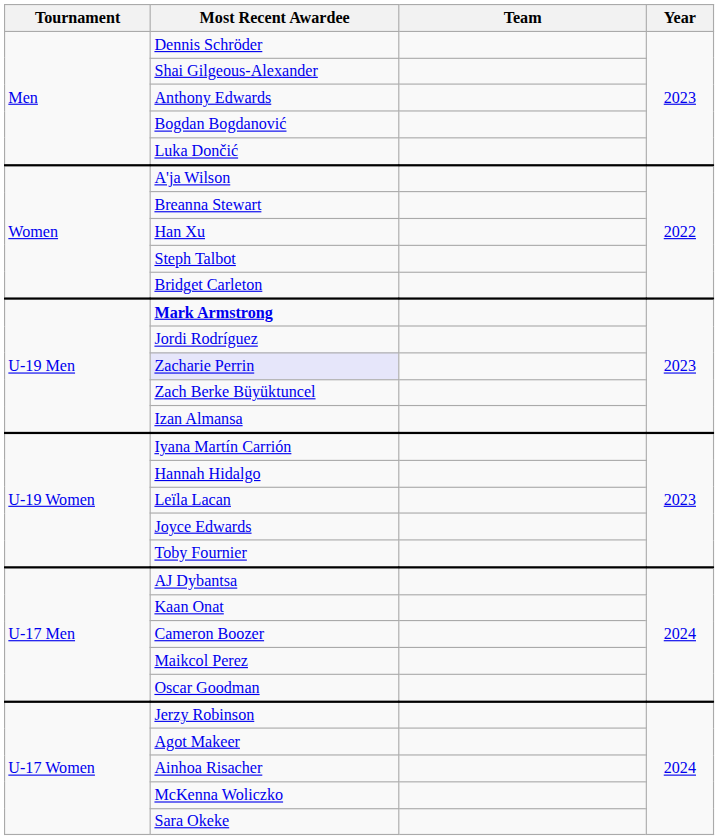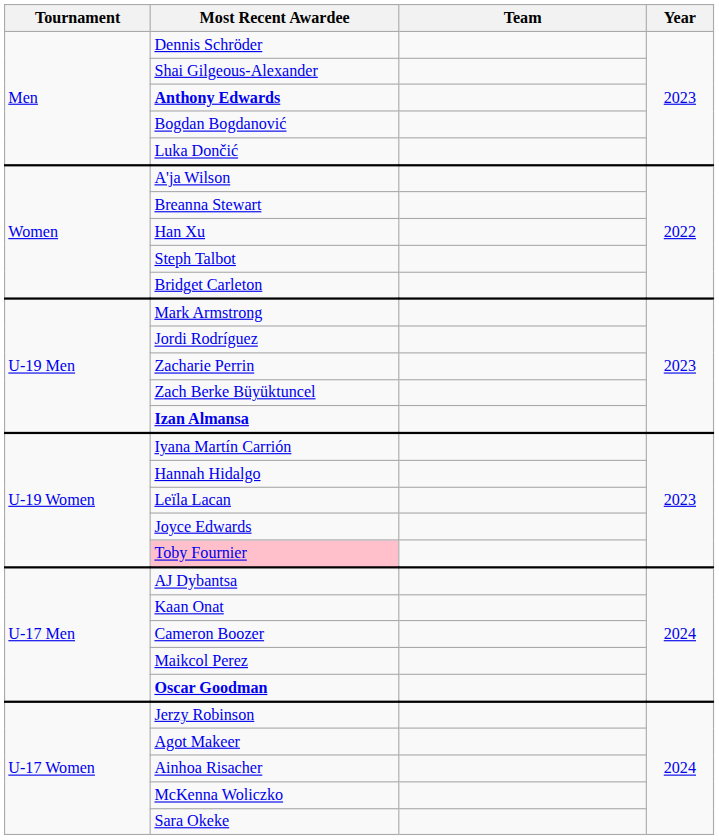(213, 97) normal -> (217, 97) bold
(214, 313) bold -> (208, 313) normal
(204, 366) lavender background -> (204, 366) no background
(199, 419) normal -> (202, 419) bold
(201, 553) no background -> (201, 553) pink background
(207, 687) normal -> (211, 687) bold
